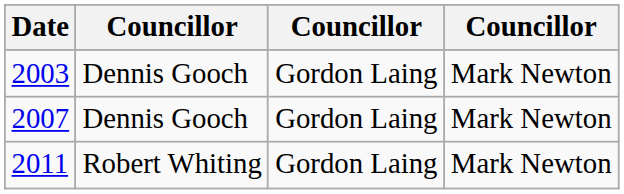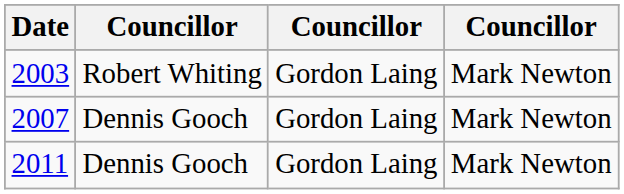(165, 73) Dennis Gooch -> (172, 73) Robert Whiting
(172, 164) Robert Whiting -> (165, 164) Dennis Gooch
